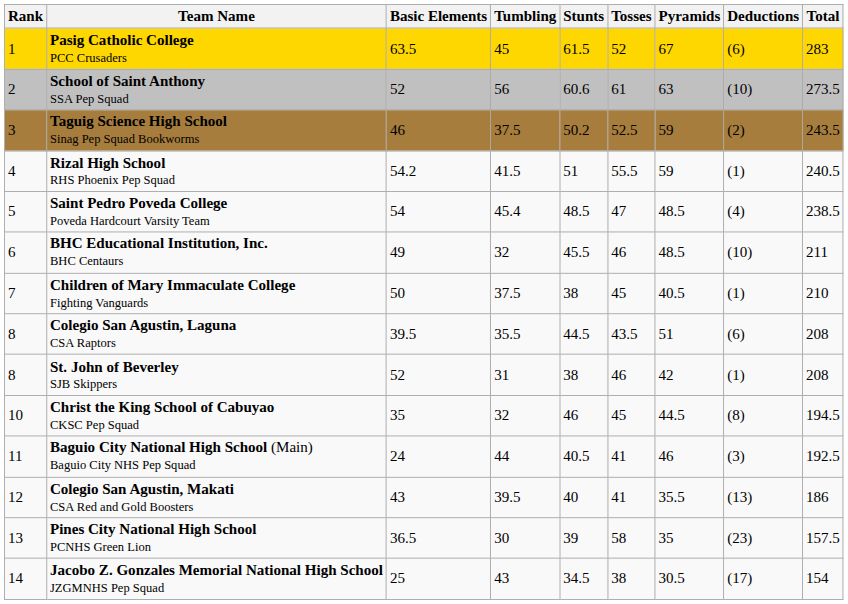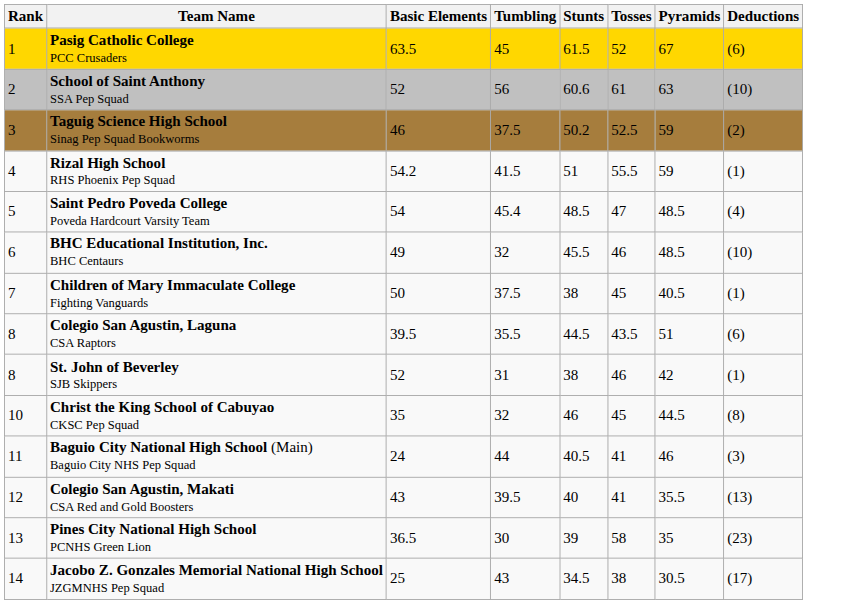- column: (823, 16)
